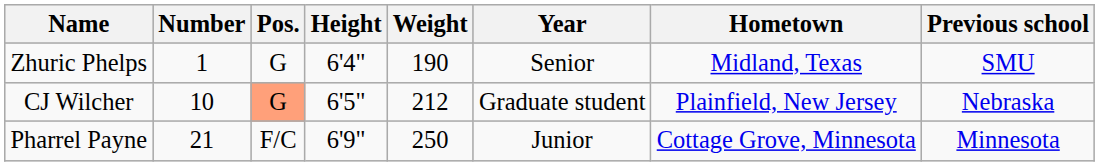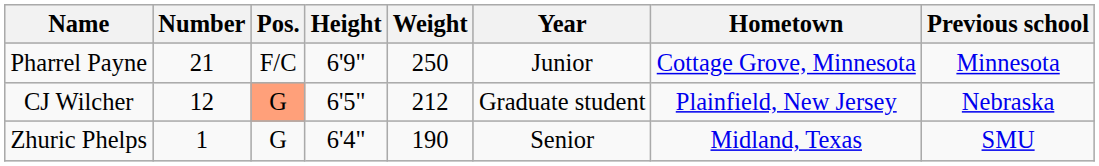rows swapped: (79, 62) <-> (79, 140)
(202, 101) 10 -> (202, 101) 12
